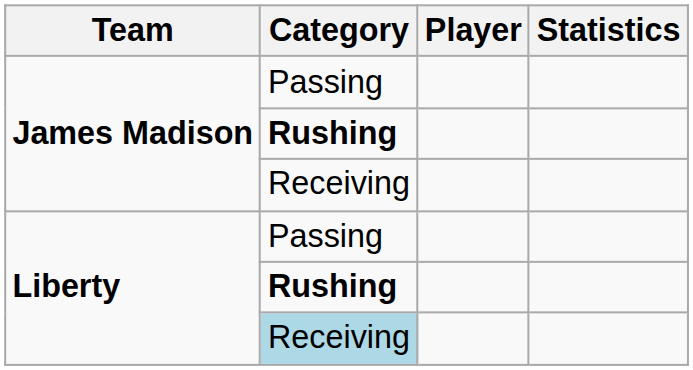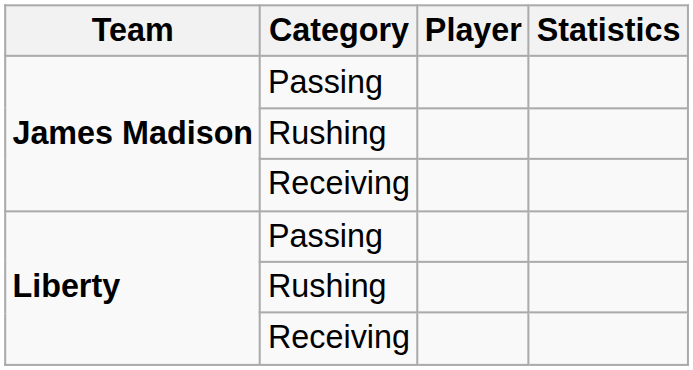(333, 132) bold -> (327, 132) normal
(333, 286) bold -> (327, 286) normal
(339, 337) lightblue background -> (339, 337) no background
